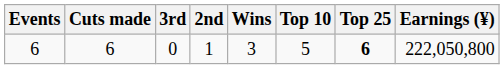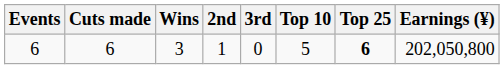columns swapped: (252, 19) <-> (173, 19)
(450, 49) 222,050,800 -> (450, 49) 202,050,800
